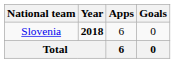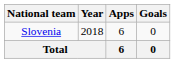(92, 31) bold -> (92, 31) normal
